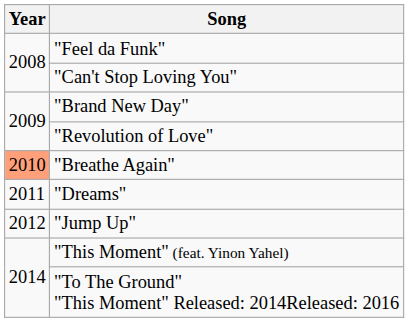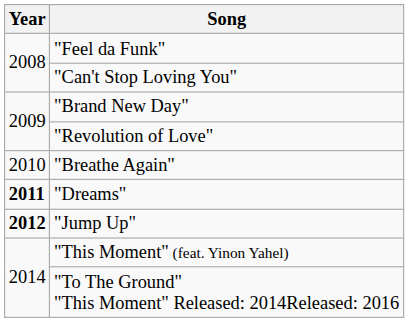(27, 164) lightsalmon background -> (27, 164) no background
(27, 194) normal -> (27, 194) bold
(27, 223) normal -> (27, 223) bold
